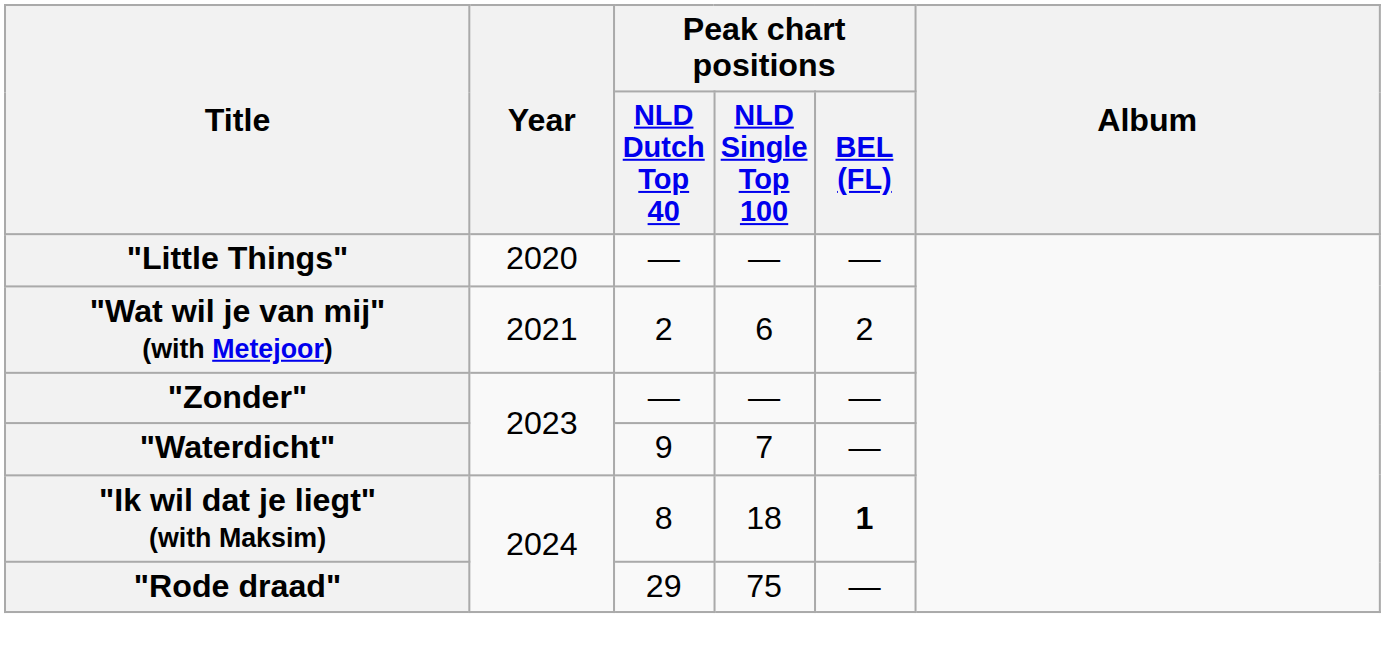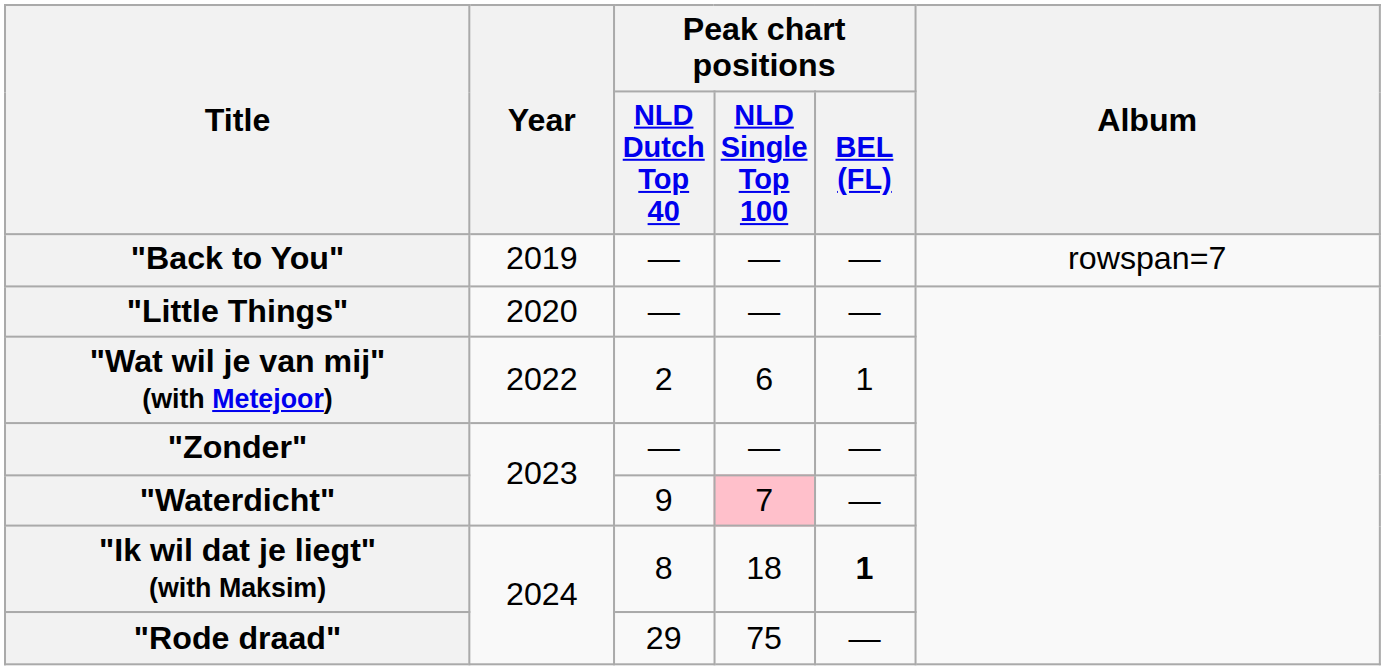+ row: (238, 259)
(542, 328) 2021 -> (542, 379) 2022
(864, 328) 2 -> (864, 379) 1
(764, 448) no background -> (764, 499) pink background
